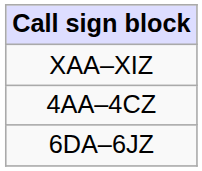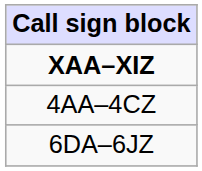(101, 64) normal -> (101, 64) bold
